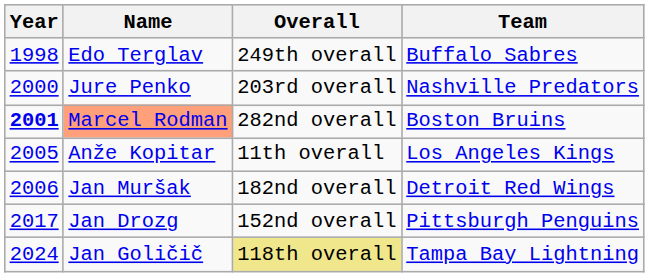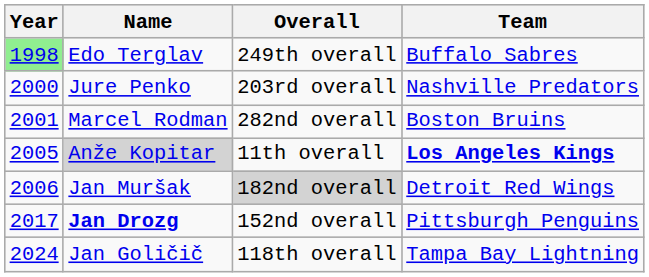(34, 55) no background -> (34, 55) lightgreen background
(34, 121) bold -> (34, 121) normal
(148, 121) lightsalmon background -> (148, 121) no background
(142, 154) no background -> (142, 154) lightgrey background
(510, 154) normal -> (510, 154) bold
(317, 188) no background -> (317, 188) lightgrey background
(123, 221) normal -> (123, 221) bold
(317, 254) khaki background -> (317, 254) no background
